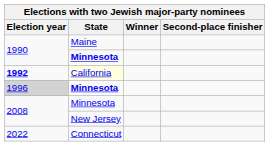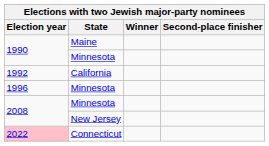(94, 57) bold -> (93, 57) normal
(17, 73) bold -> (17, 73) normal
(91, 73) lightyellow background -> (91, 73) no background
(17, 88) lightgrey background -> (17, 88) no background
(94, 88) bold -> (93, 88) normal
(17, 133) no background -> (17, 133) pink background
